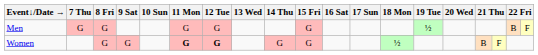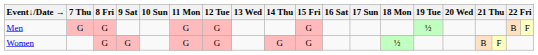(186, 43) bold -> (186, 43) normal
(217, 43) bold -> (217, 43) normal
